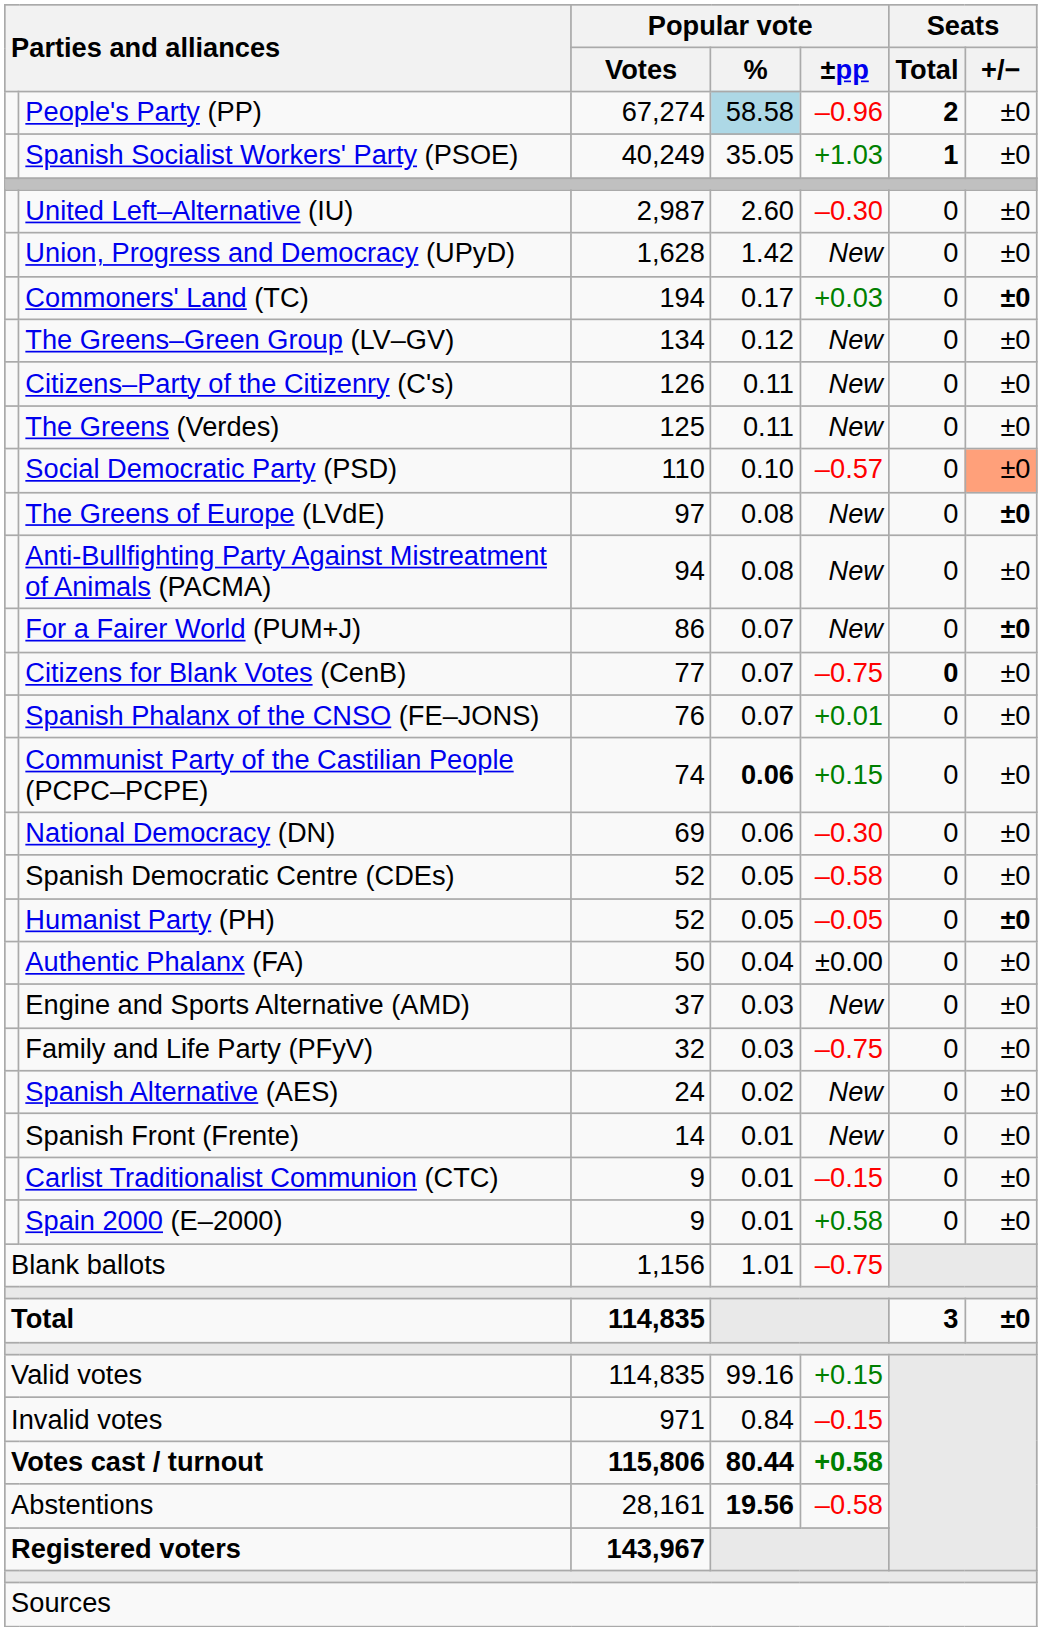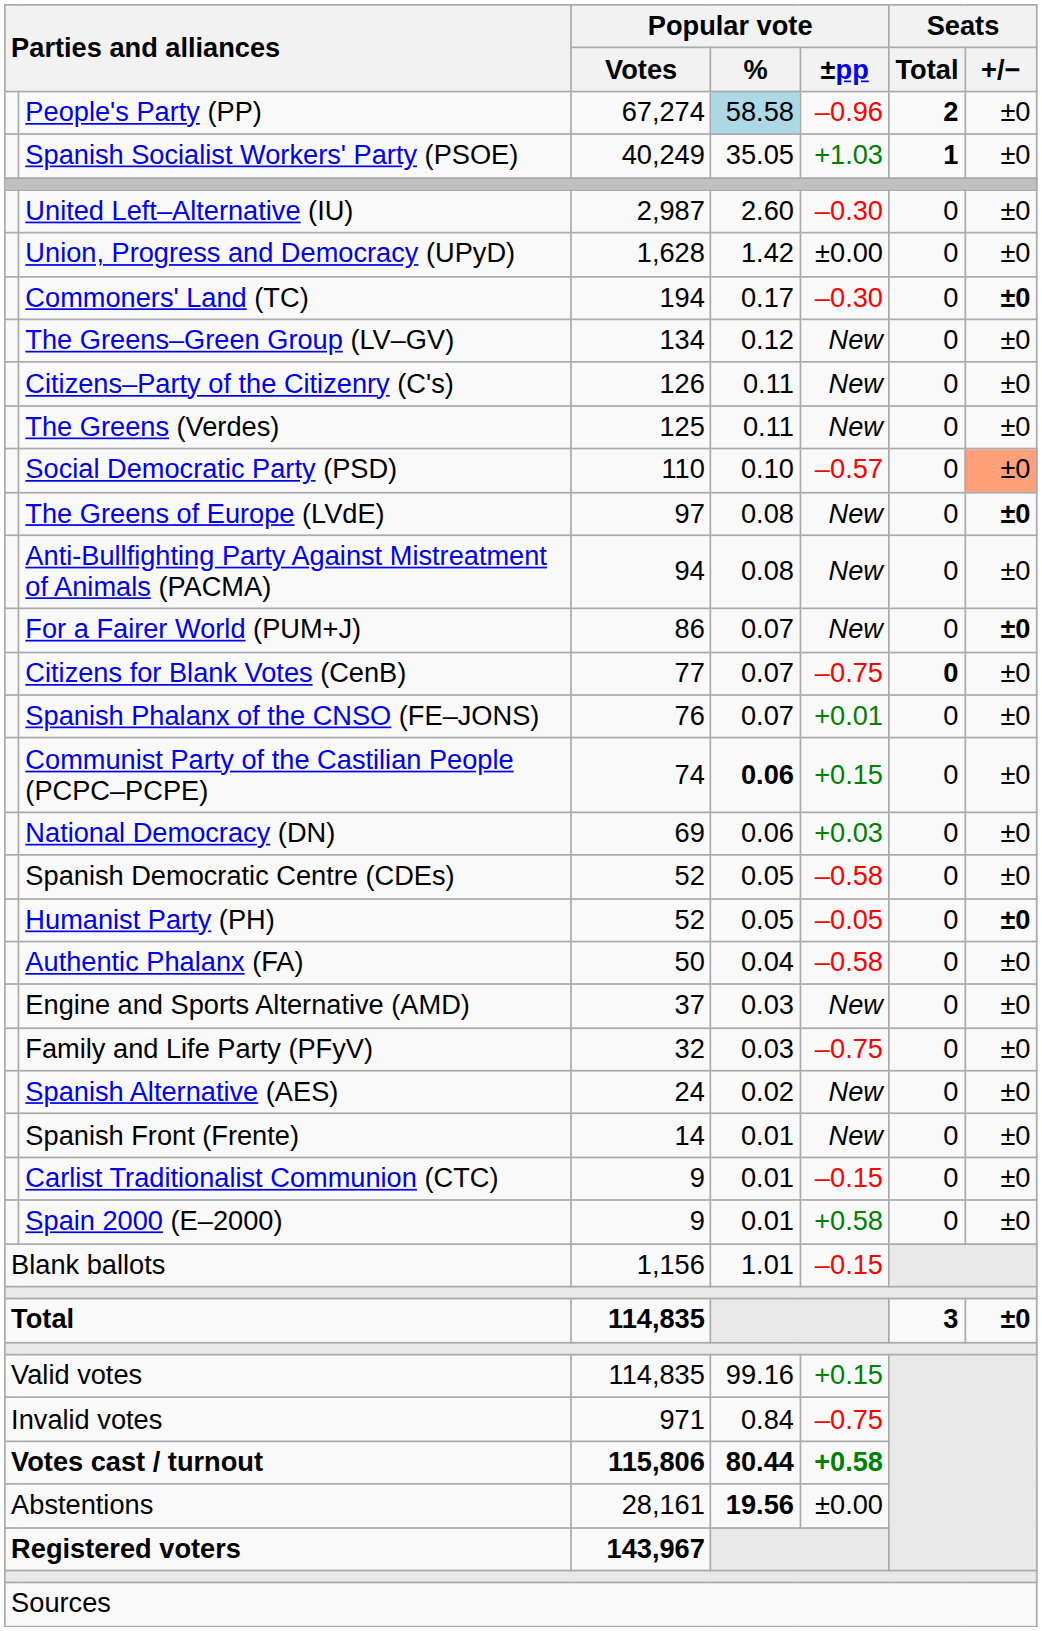(856, 254) New -> (849, 254) ±0.00
(849, 297) +0.03 -> (849, 297) –0.30
(849, 833) –0.30 -> (849, 833) +0.03
(849, 962) ±0.00 -> (849, 962) –0.58
(849, 1264) –0.75 -> (849, 1264) –0.15
(849, 1419) –0.15 -> (849, 1419) –0.75
(849, 1505) –0.58 -> (849, 1505) ±0.00
